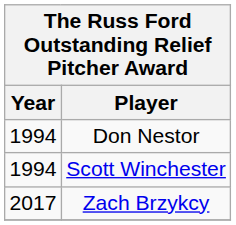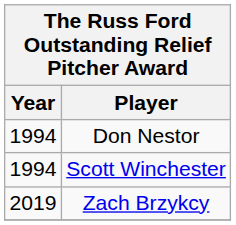(33, 202) 2017 -> (33, 202) 2019
